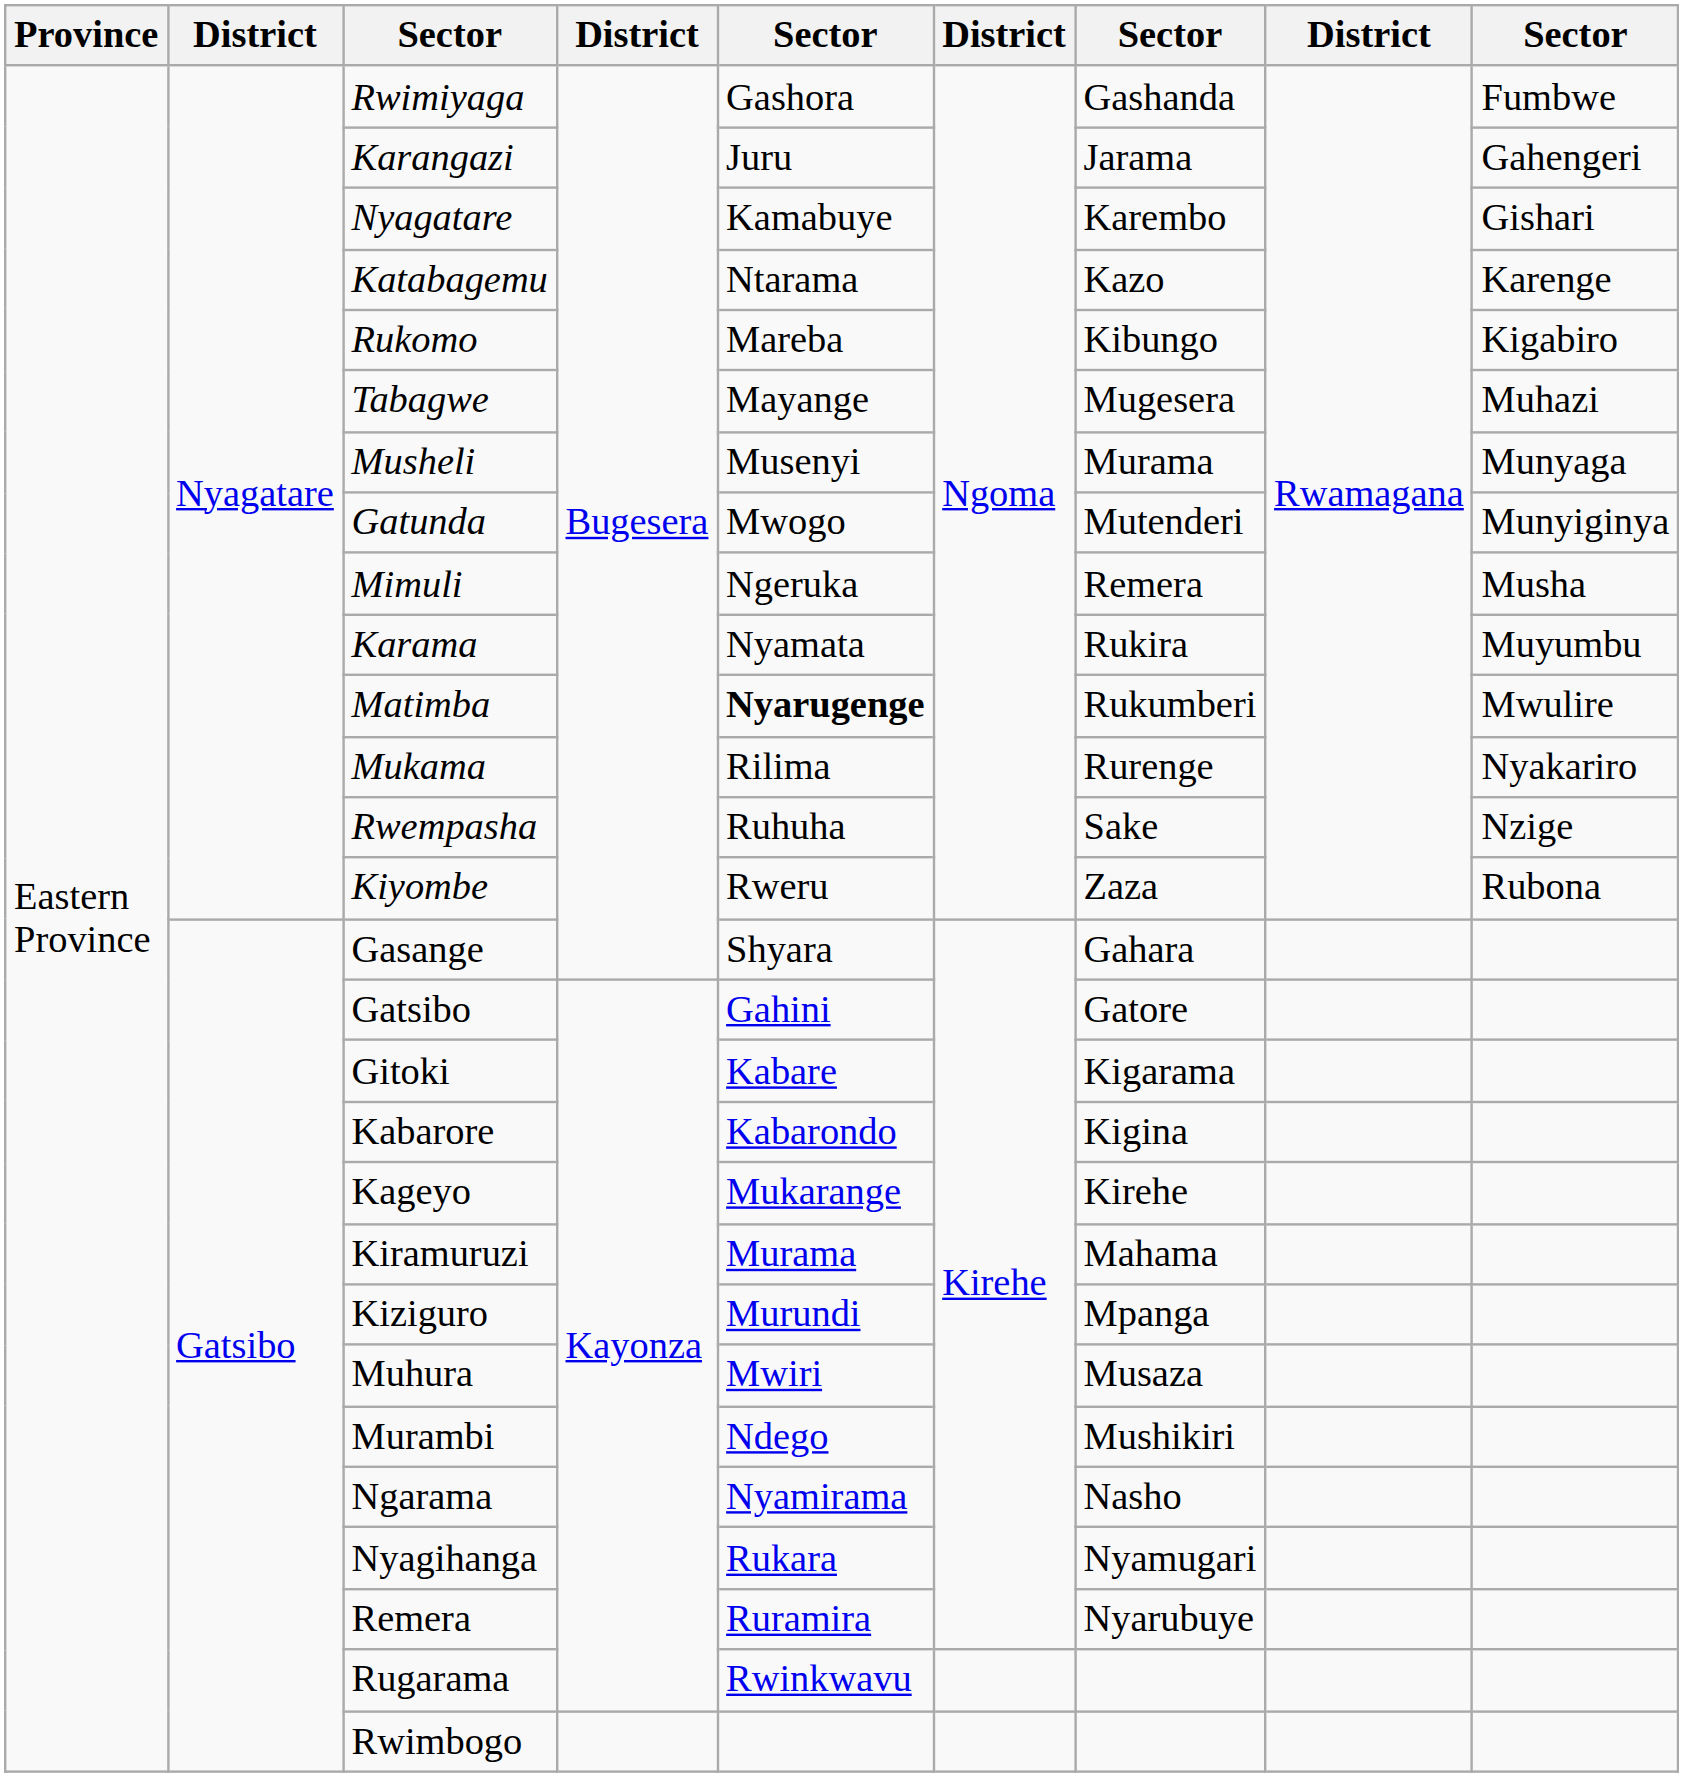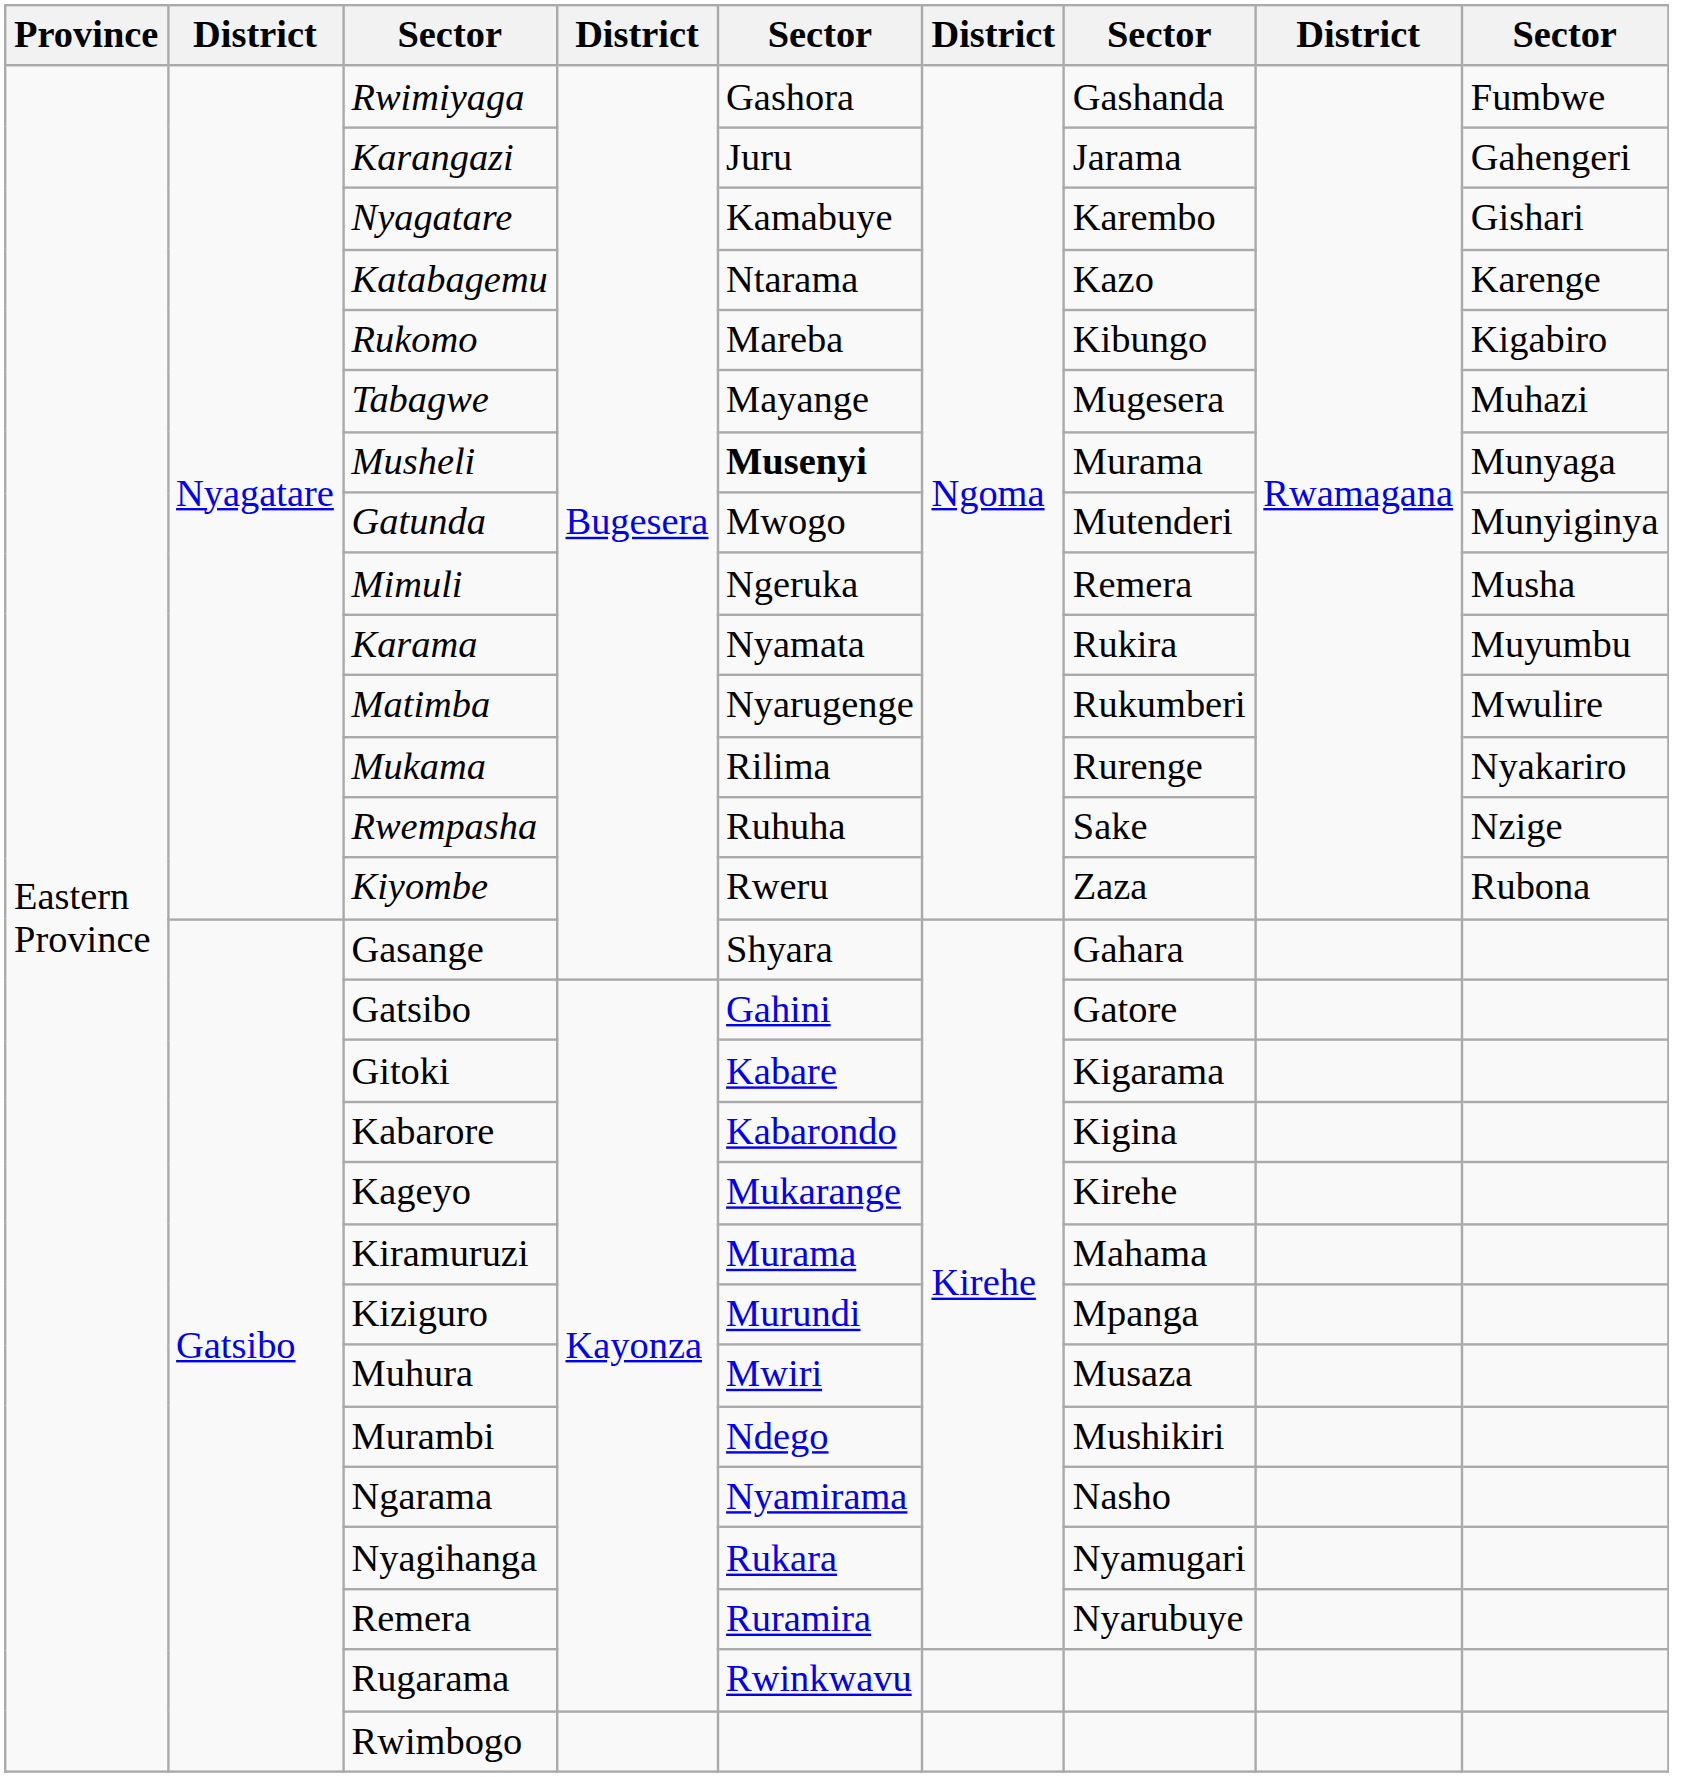(793, 461) normal -> (797, 461) bold
(825, 704) bold -> (820, 704) normal
